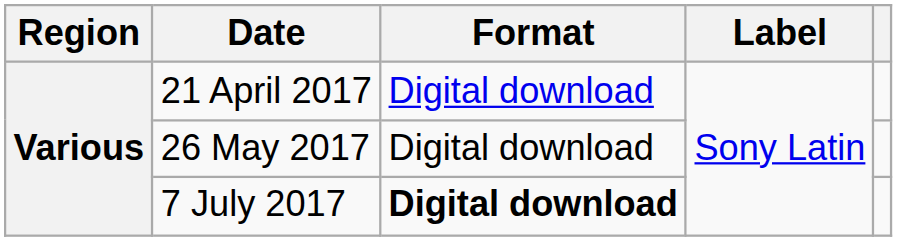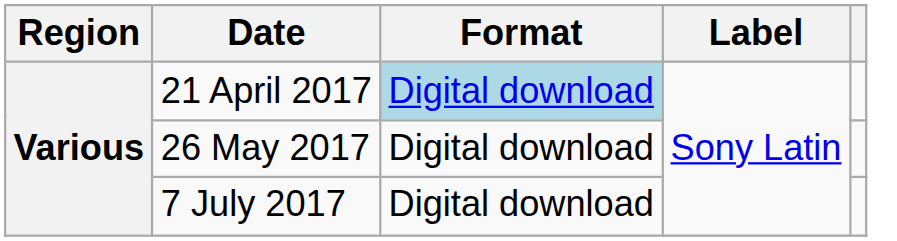(521, 90) no background -> (521, 90) lightblue background
(533, 205) bold -> (521, 205) normal
